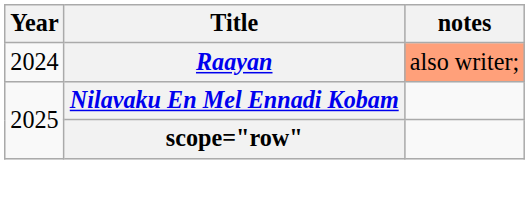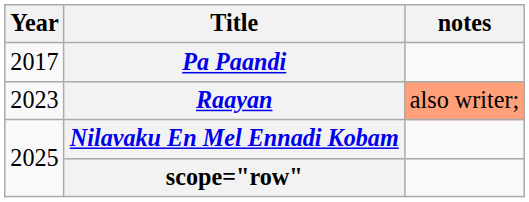+ row: (234, 61)
(34, 61) 2024 -> (34, 100) 2023
